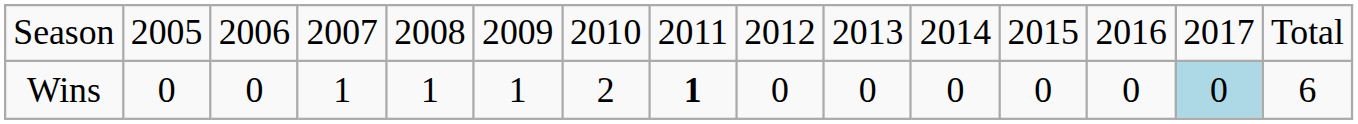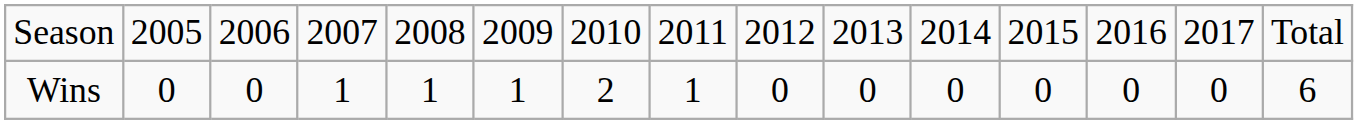(693, 89) bold -> (693, 89) normal
(1219, 89) lightblue background -> (1219, 89) no background
